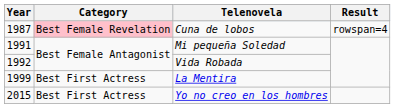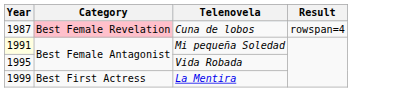(19, 46) no background -> (19, 46) lightyellow background
(19, 62) 1992 -> (19, 62) 1995
- row: (251, 95)
